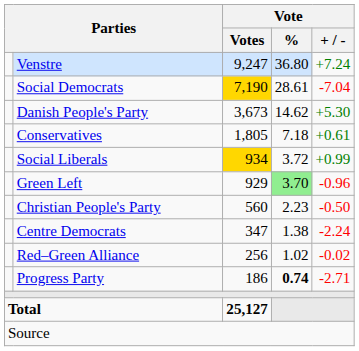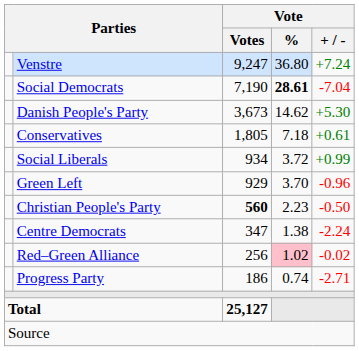(251, 87) gold background -> (251, 87) no background
(292, 87) normal -> (292, 87) bold
(256, 159) gold background -> (256, 159) no background
(295, 183) lightgreen background -> (295, 183) no background
(256, 207) normal -> (256, 207) bold
(295, 254) no background -> (295, 254) pink background
(295, 278) bold -> (295, 278) normal
